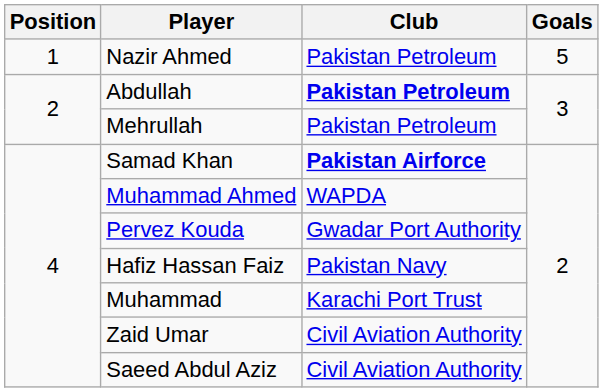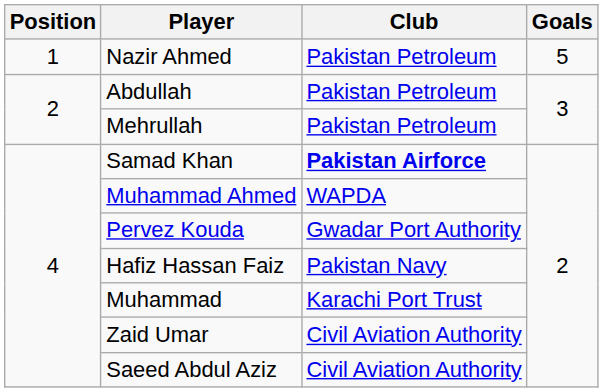(408, 91) bold -> (402, 91) normal
